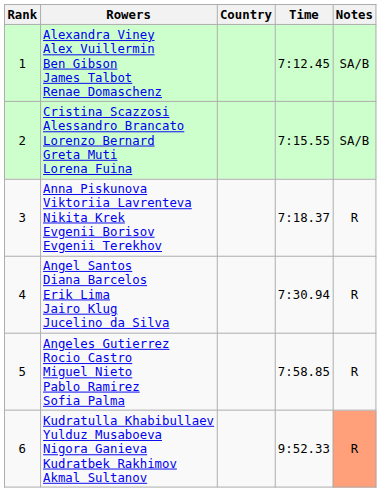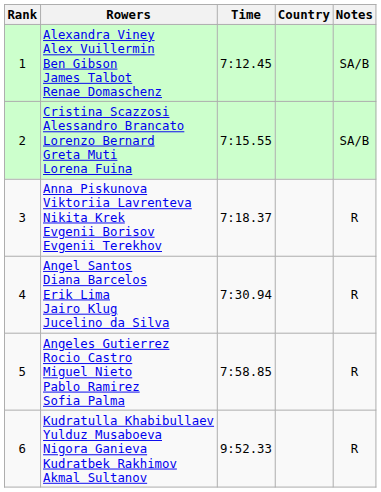columns swapped: (246, 15) <-> (304, 15)
(354, 449) lightsalmon background -> (354, 449) no background
